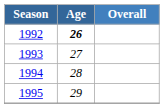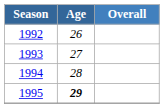(76, 34) bold -> (76, 34) normal
(76, 93) normal -> (76, 93) bold
